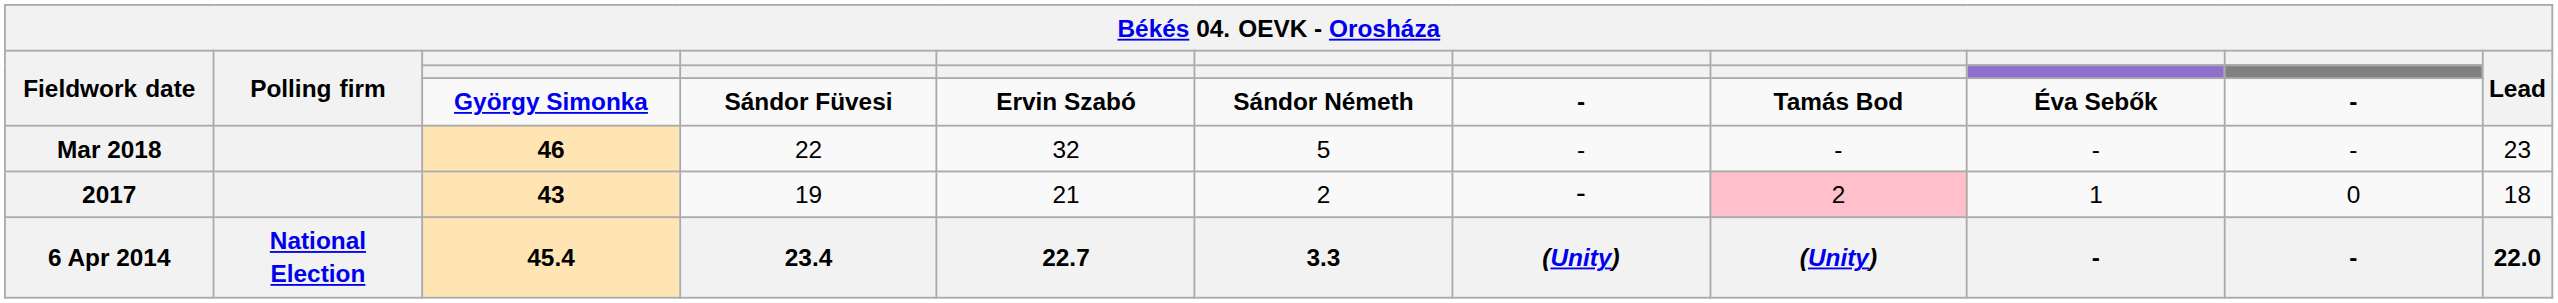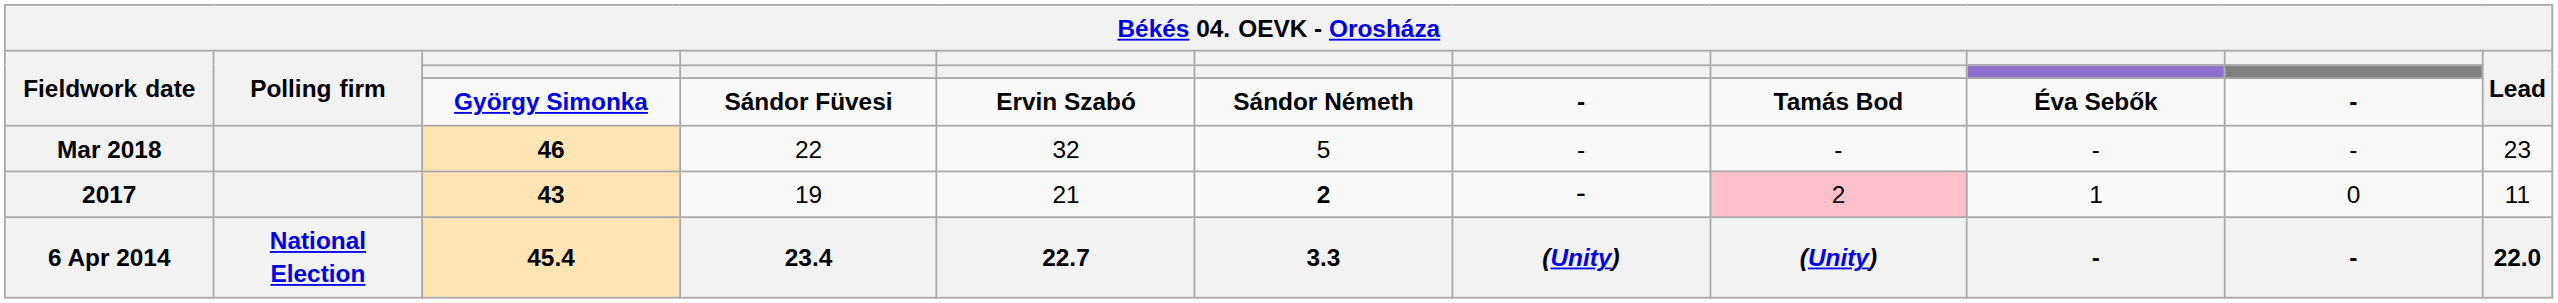(1323, 195) normal -> (1323, 194) bold
(2517, 195) 18 -> (2517, 195) 11
